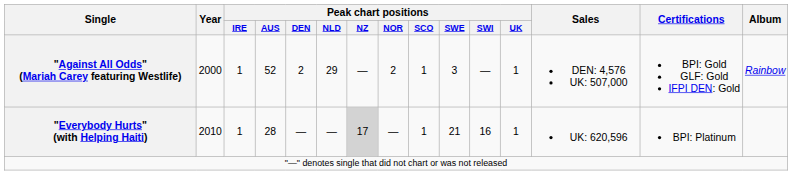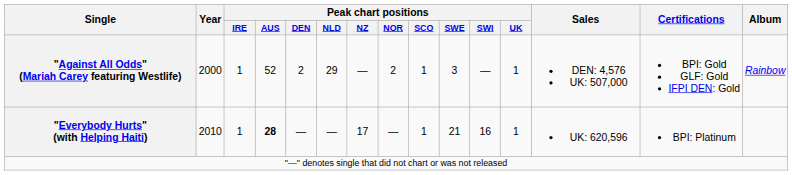(270, 131) normal -> (270, 131) bold
(362, 131) lightgrey background -> (362, 131) no background
